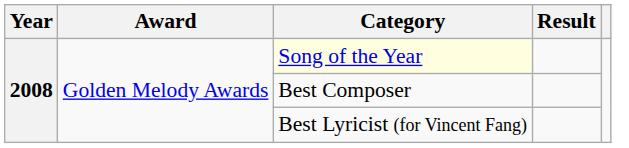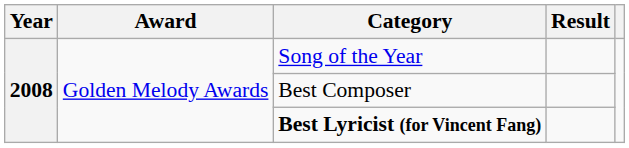(350, 55) lightyellow background -> (350, 55) no background
(403, 124) normal -> (410, 124) bold
